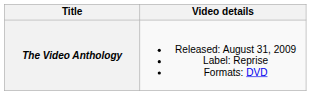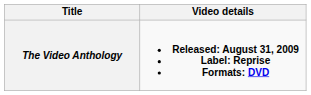(223, 61) normal -> (223, 61) bold
